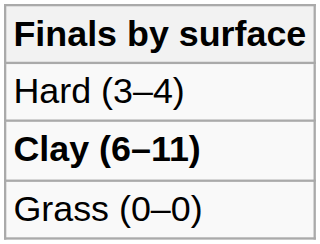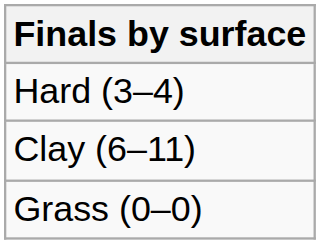(107, 149) bold -> (105, 149) normal
